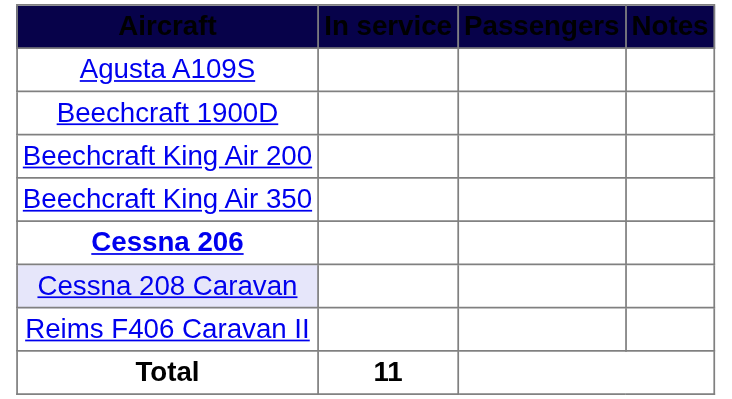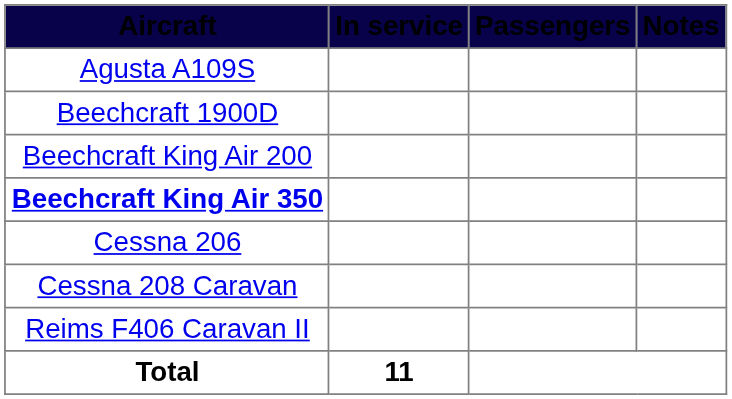(167, 199) normal -> (167, 199) bold
(167, 242) bold -> (167, 242) normal
(167, 285) lavender background -> (167, 285) no background
